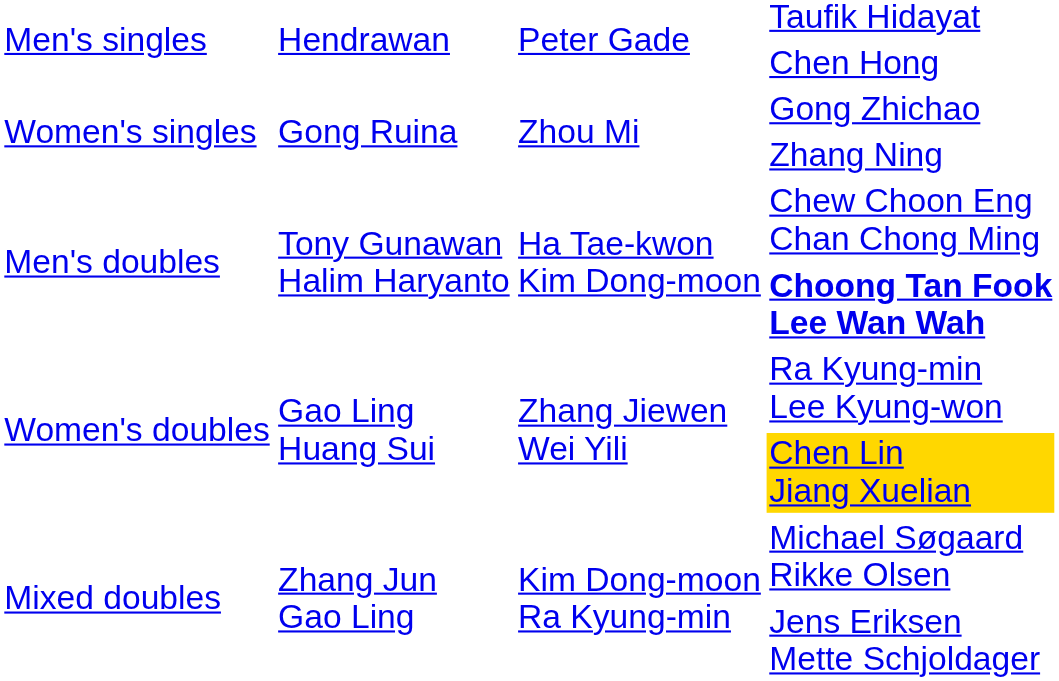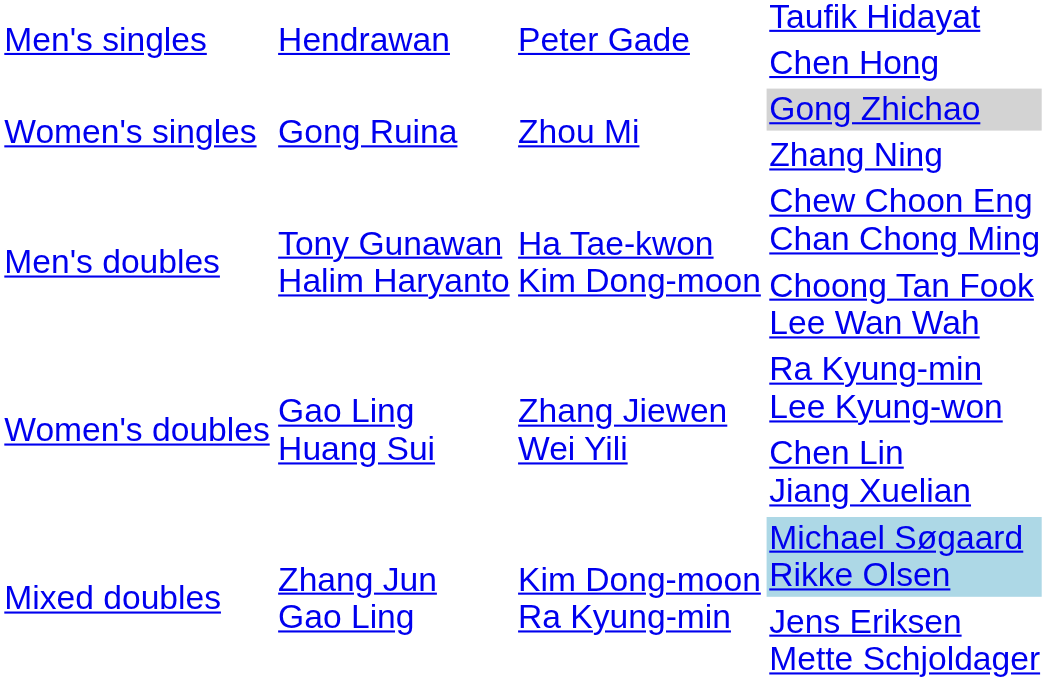(875, 109) no background -> (875, 109) lightgrey background
(911, 304) bold -> (902, 304) normal
(870, 472) gold background -> (870, 472) no background
(896, 556) no background -> (896, 556) lightblue background
